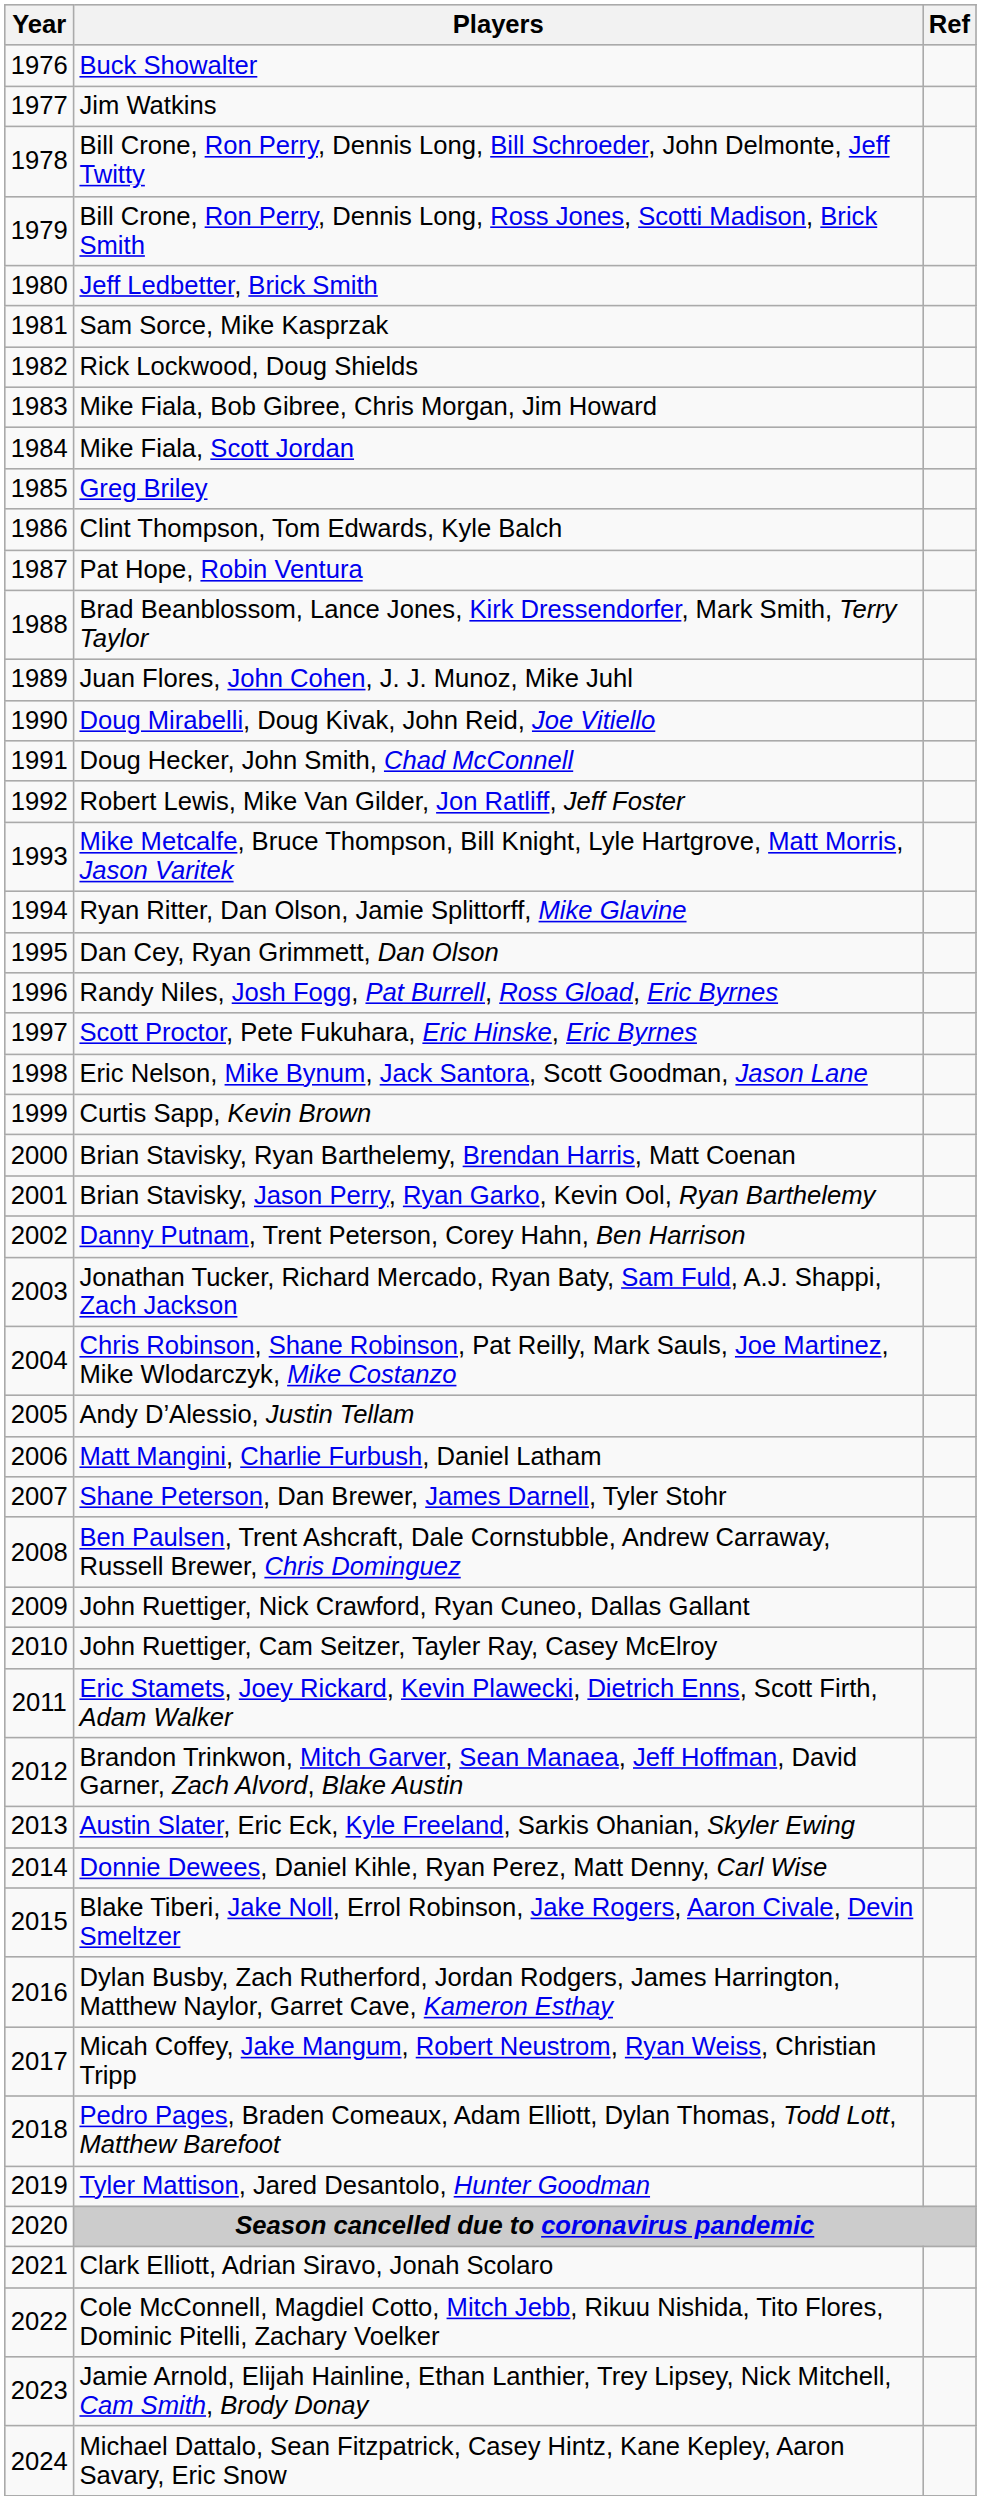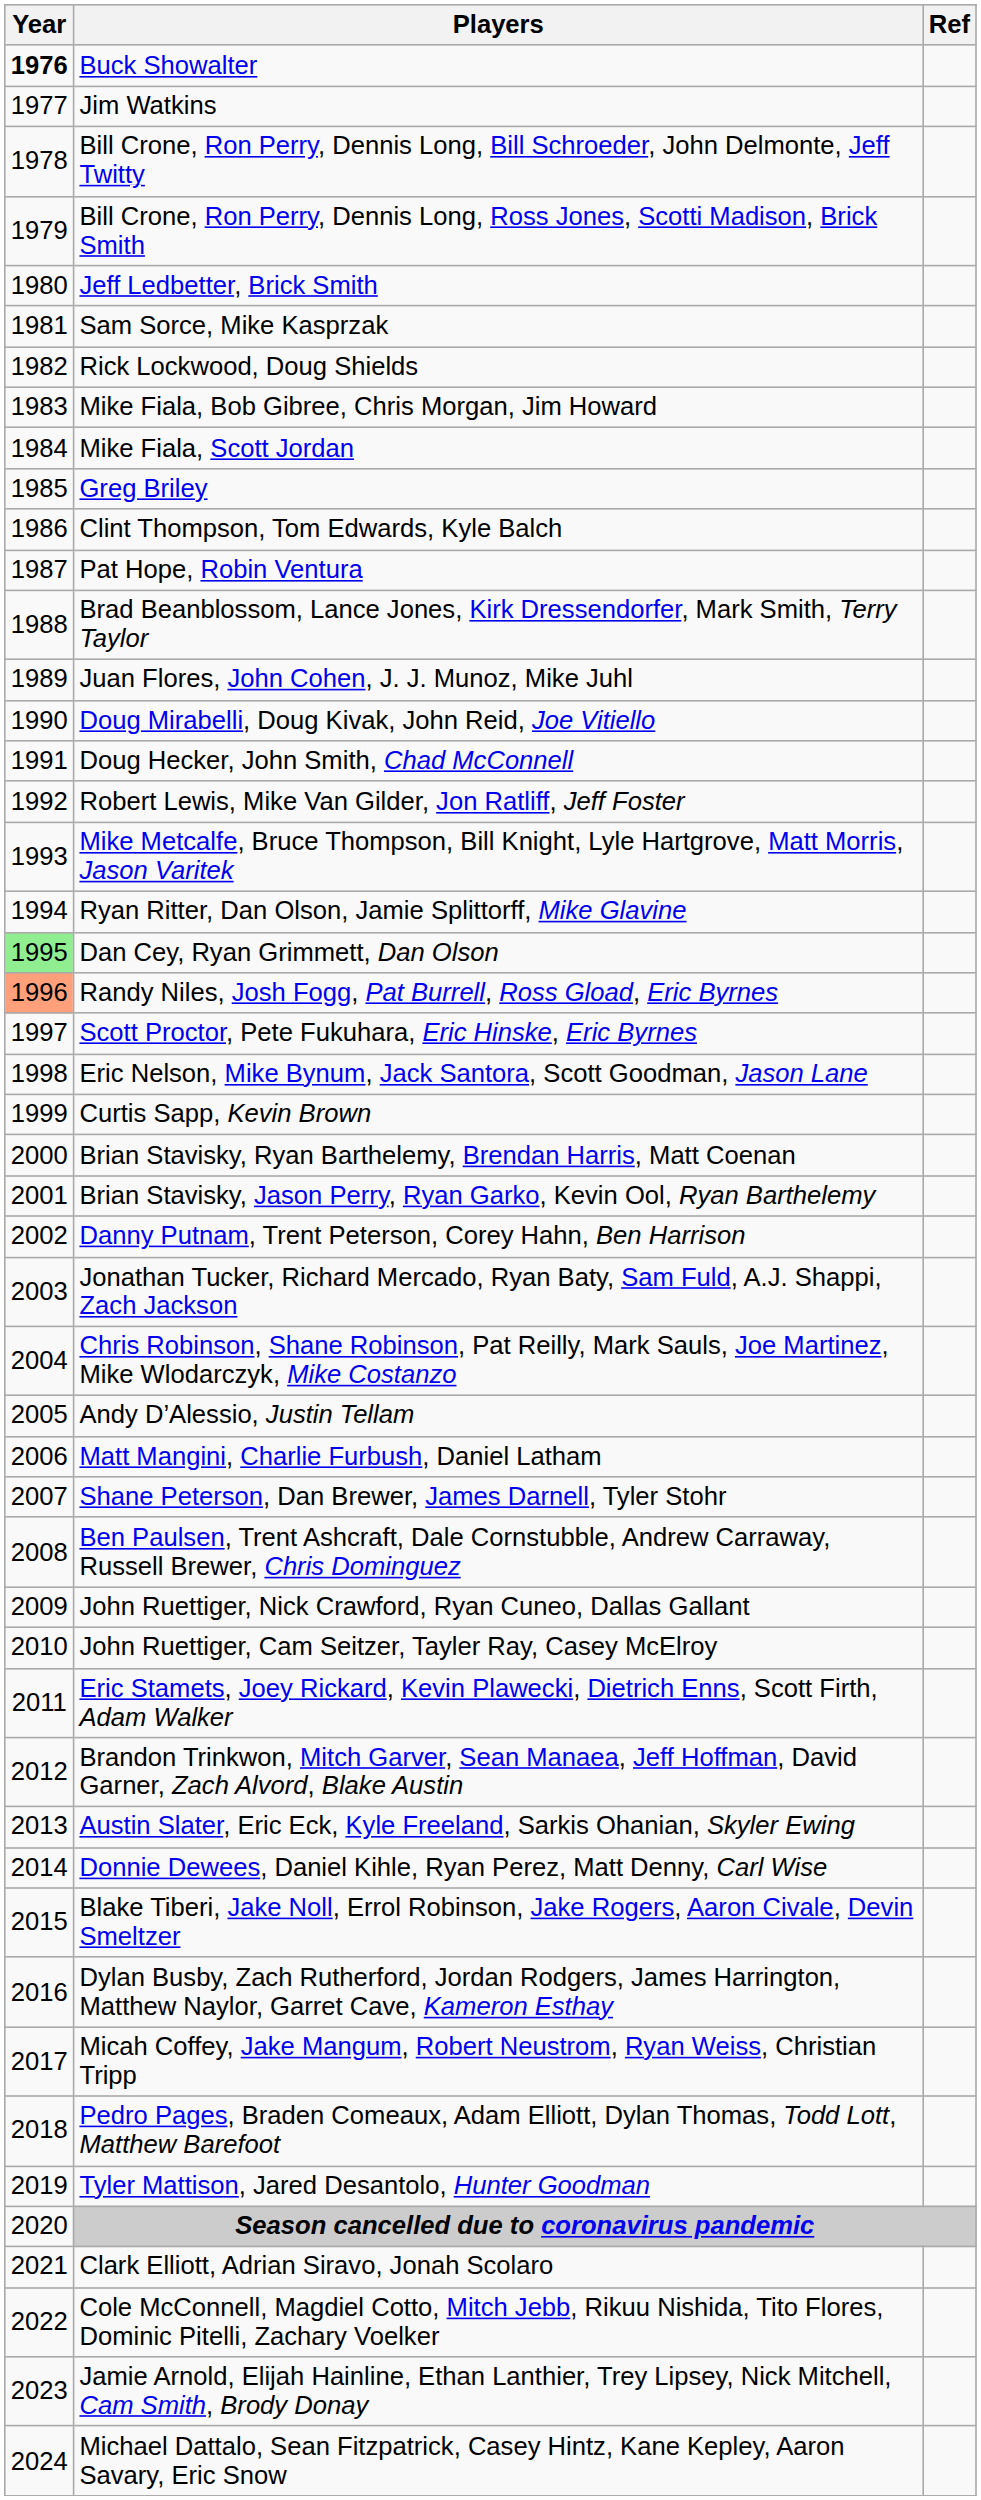(39, 65) normal -> (39, 65) bold
(39, 952) no background -> (39, 952) lightgreen background
(39, 992) no background -> (39, 992) lightsalmon background
